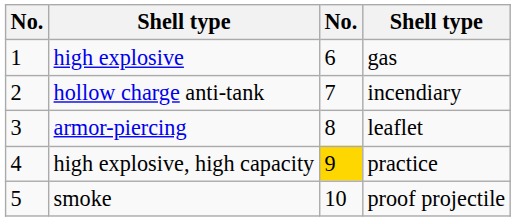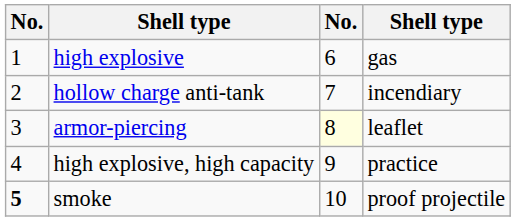(330, 127) no background -> (330, 127) lightyellow background
(330, 163) gold background -> (330, 163) no background
(16, 198) normal -> (16, 198) bold
